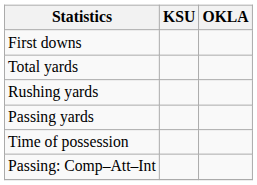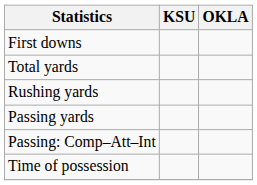rows swapped: (82, 166) <-> (68, 141)
